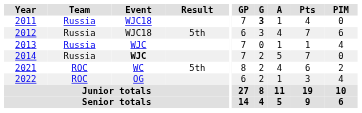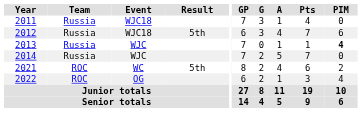(261, 21) bold -> (261, 21) normal
(341, 44) normal -> (341, 44) bold
(138, 56) bold -> (138, 56) normal
